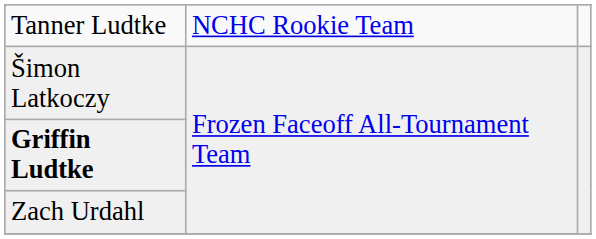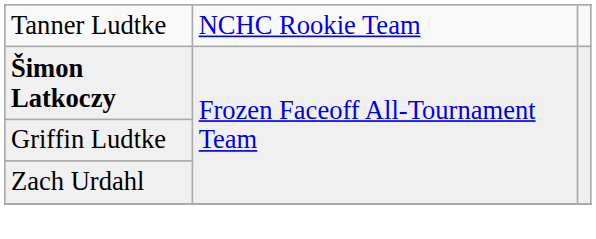(60, 82) normal -> (63, 82) bold
(52, 154) bold -> (89, 139) normal
